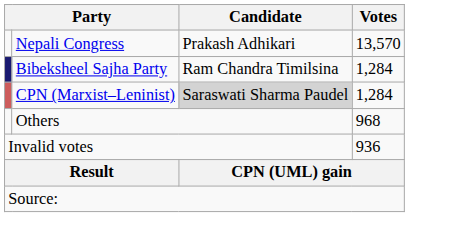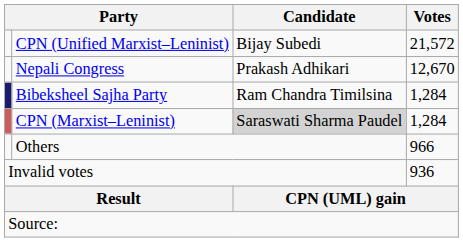+ row: (122, 43)
(378, 43) 13,570 -> (432, 69) 12,670
(368, 120) 968 -> (422, 146) 966
